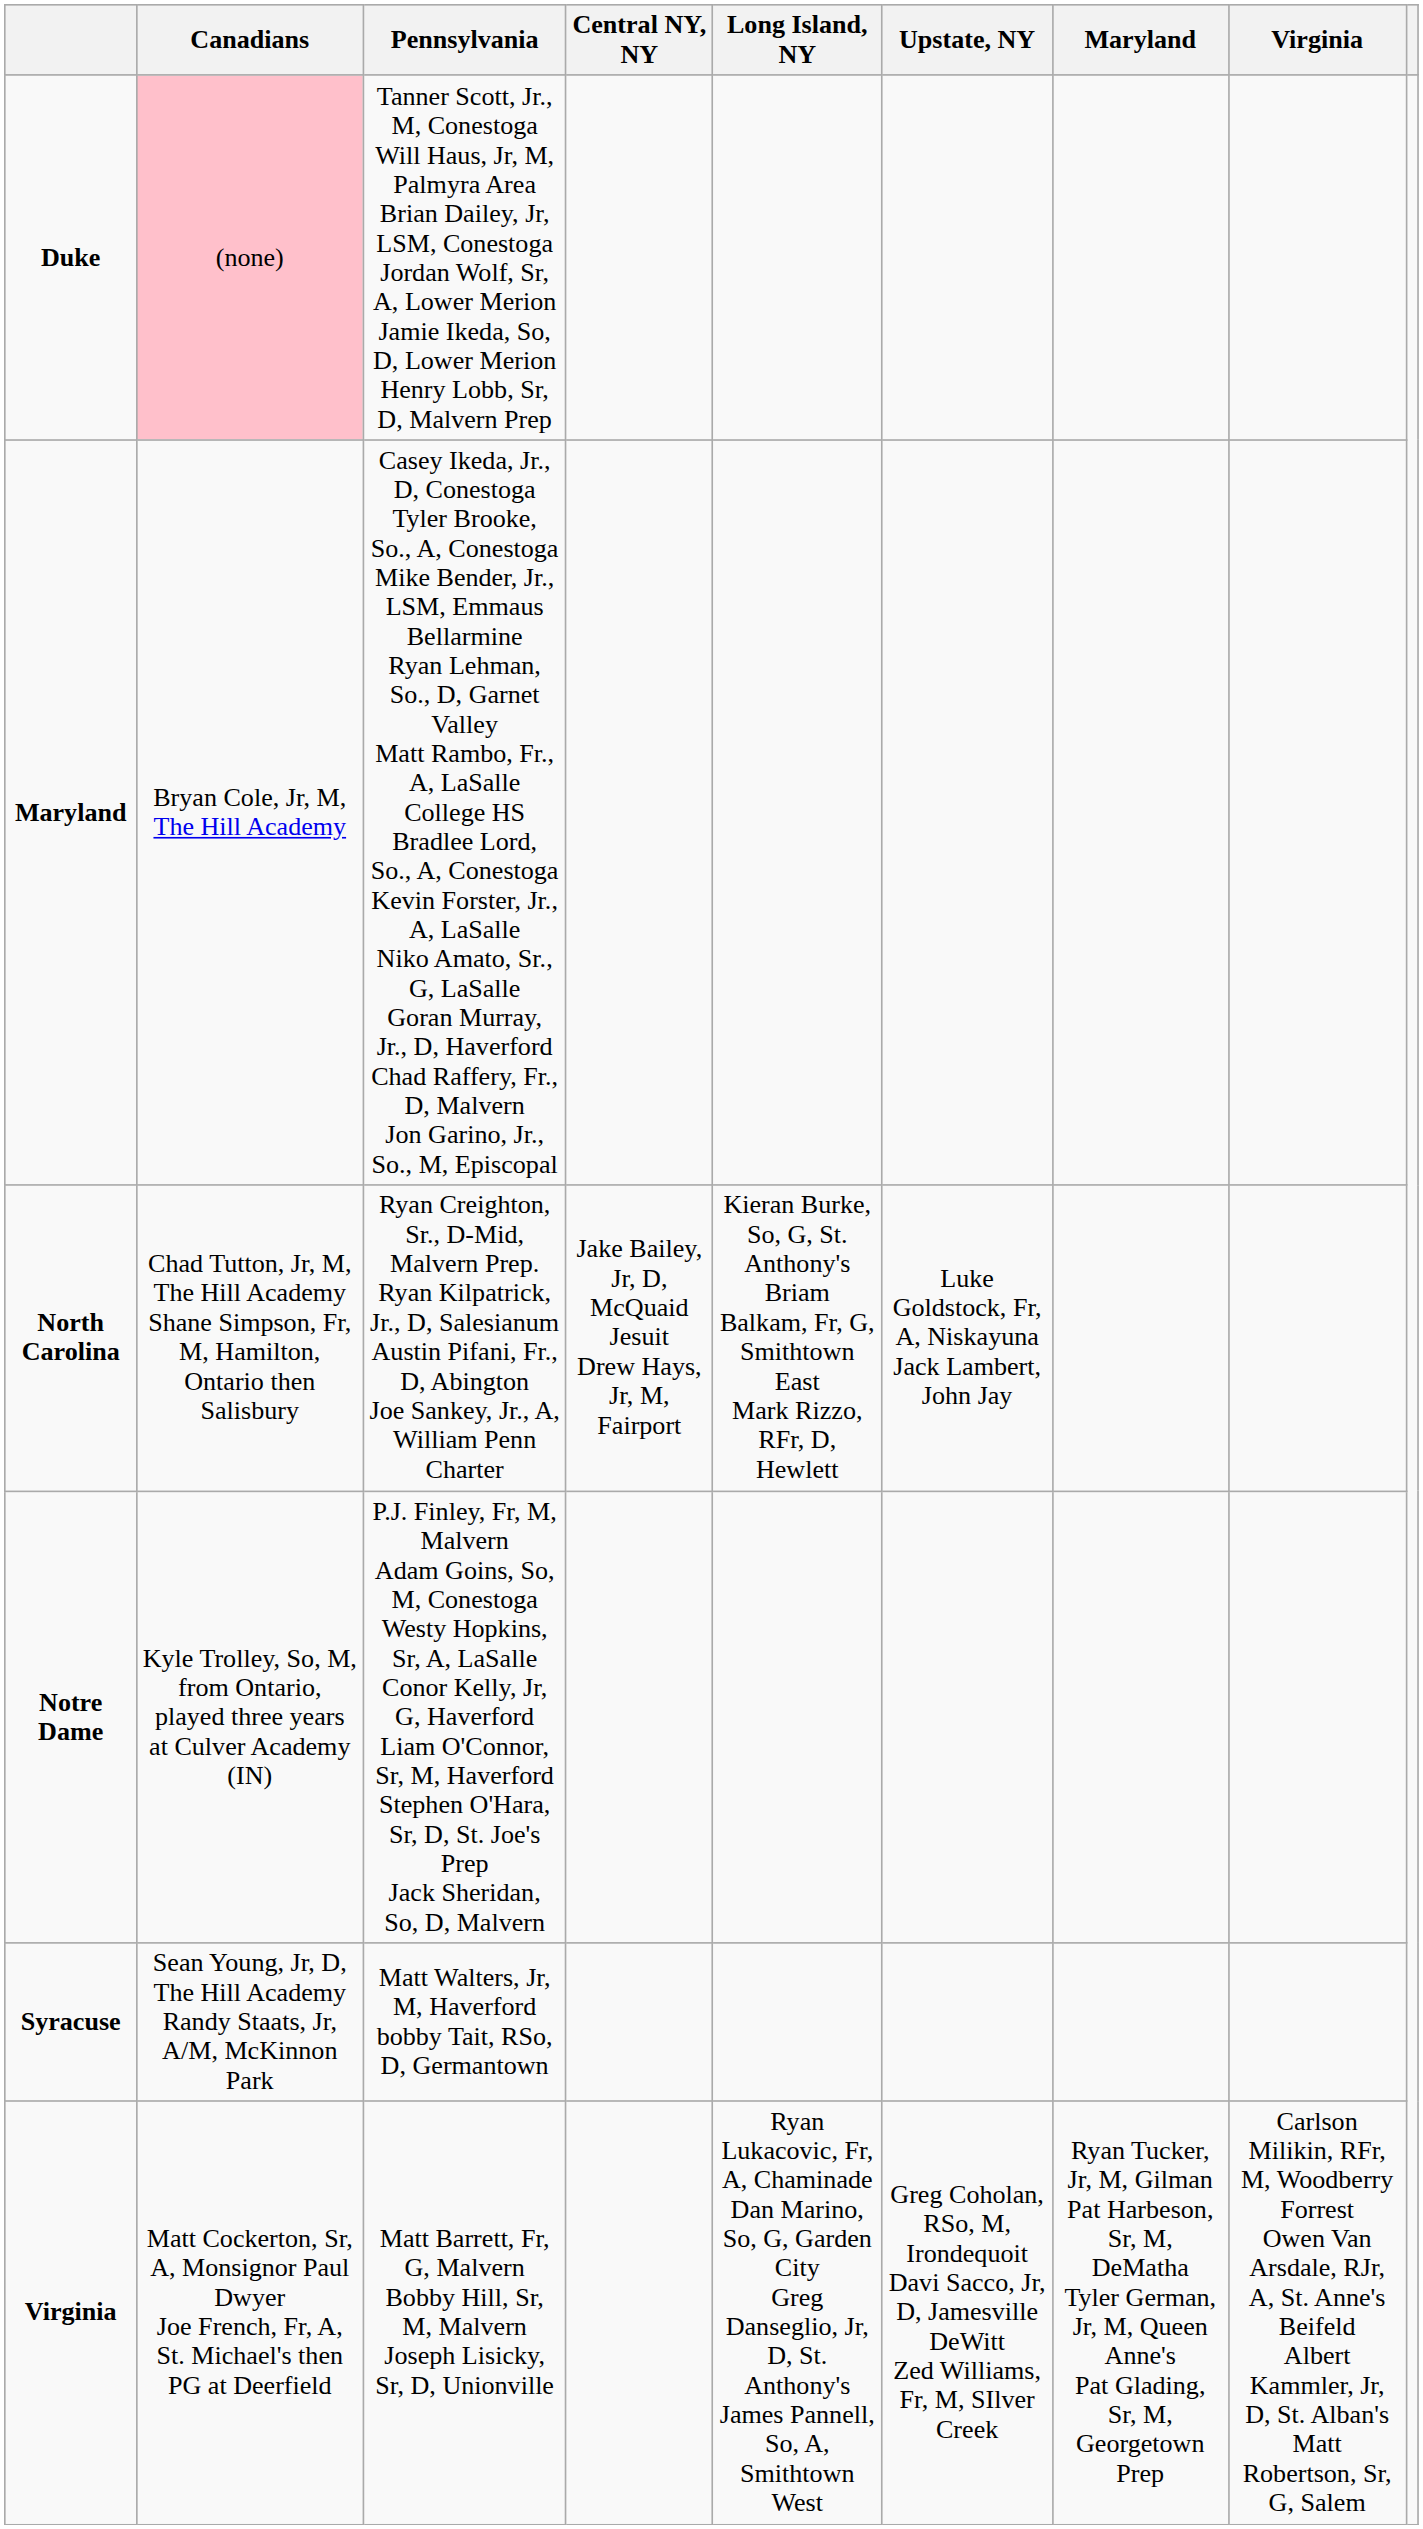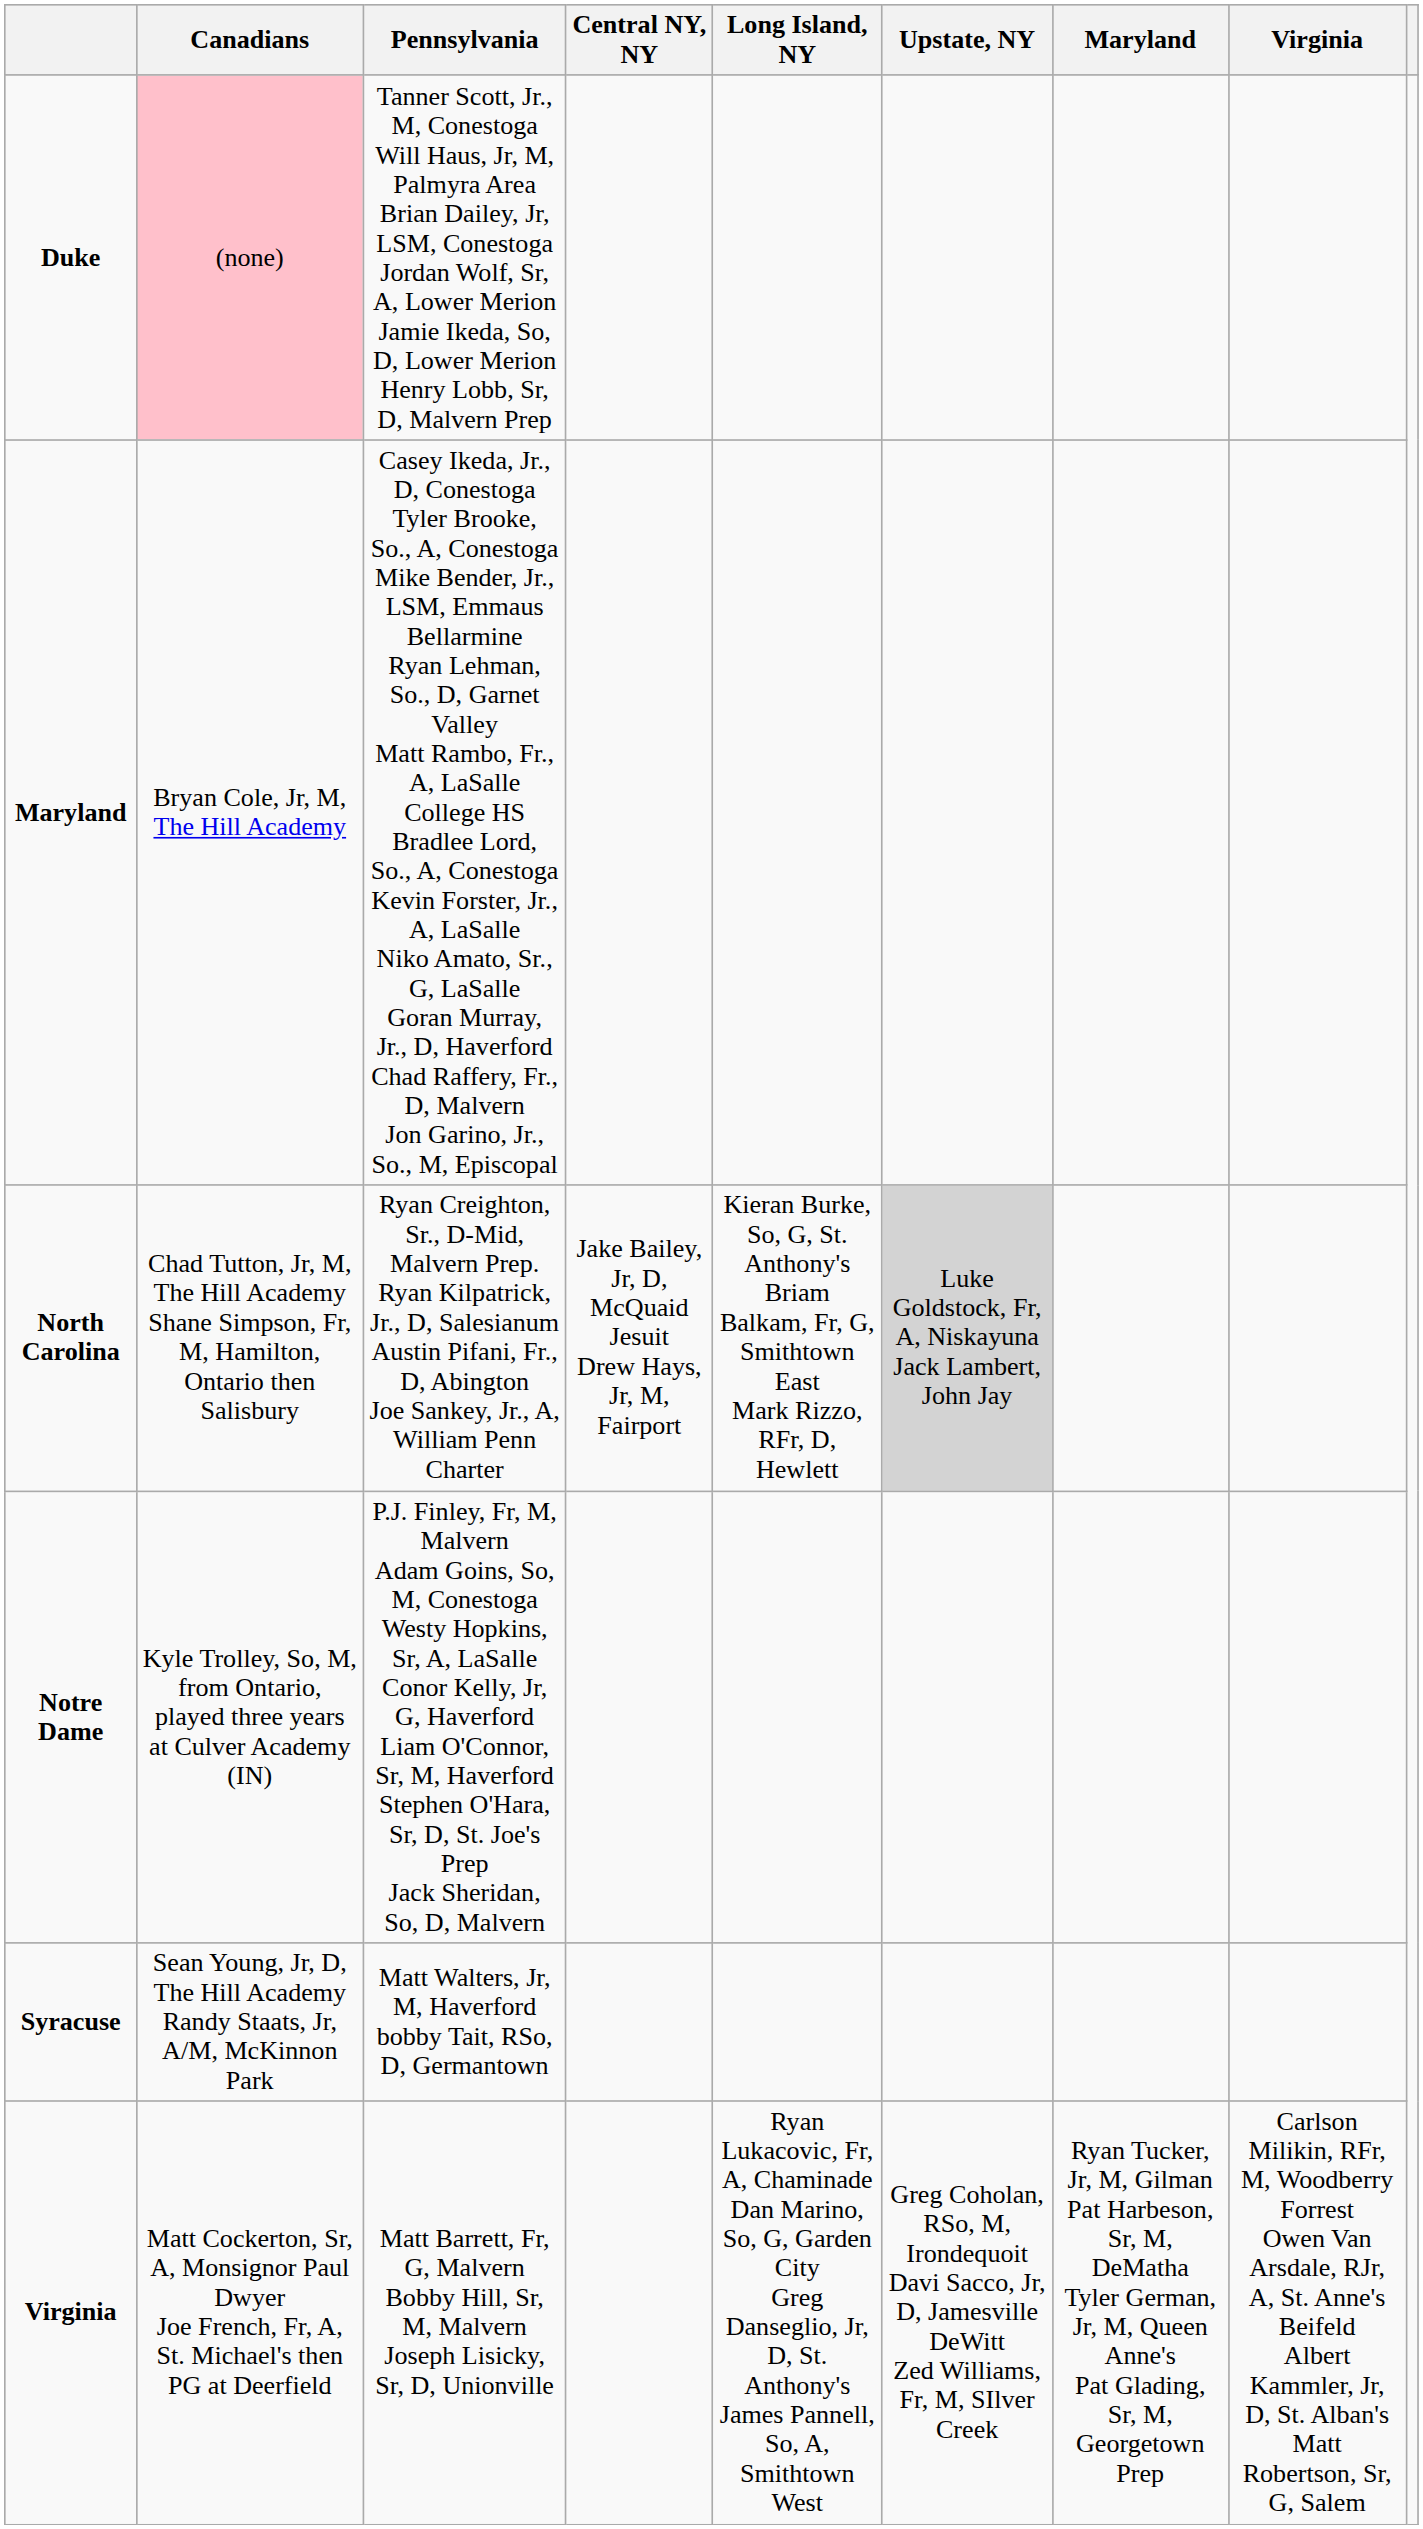(967, 1337) no background -> (967, 1337) lightgrey background
